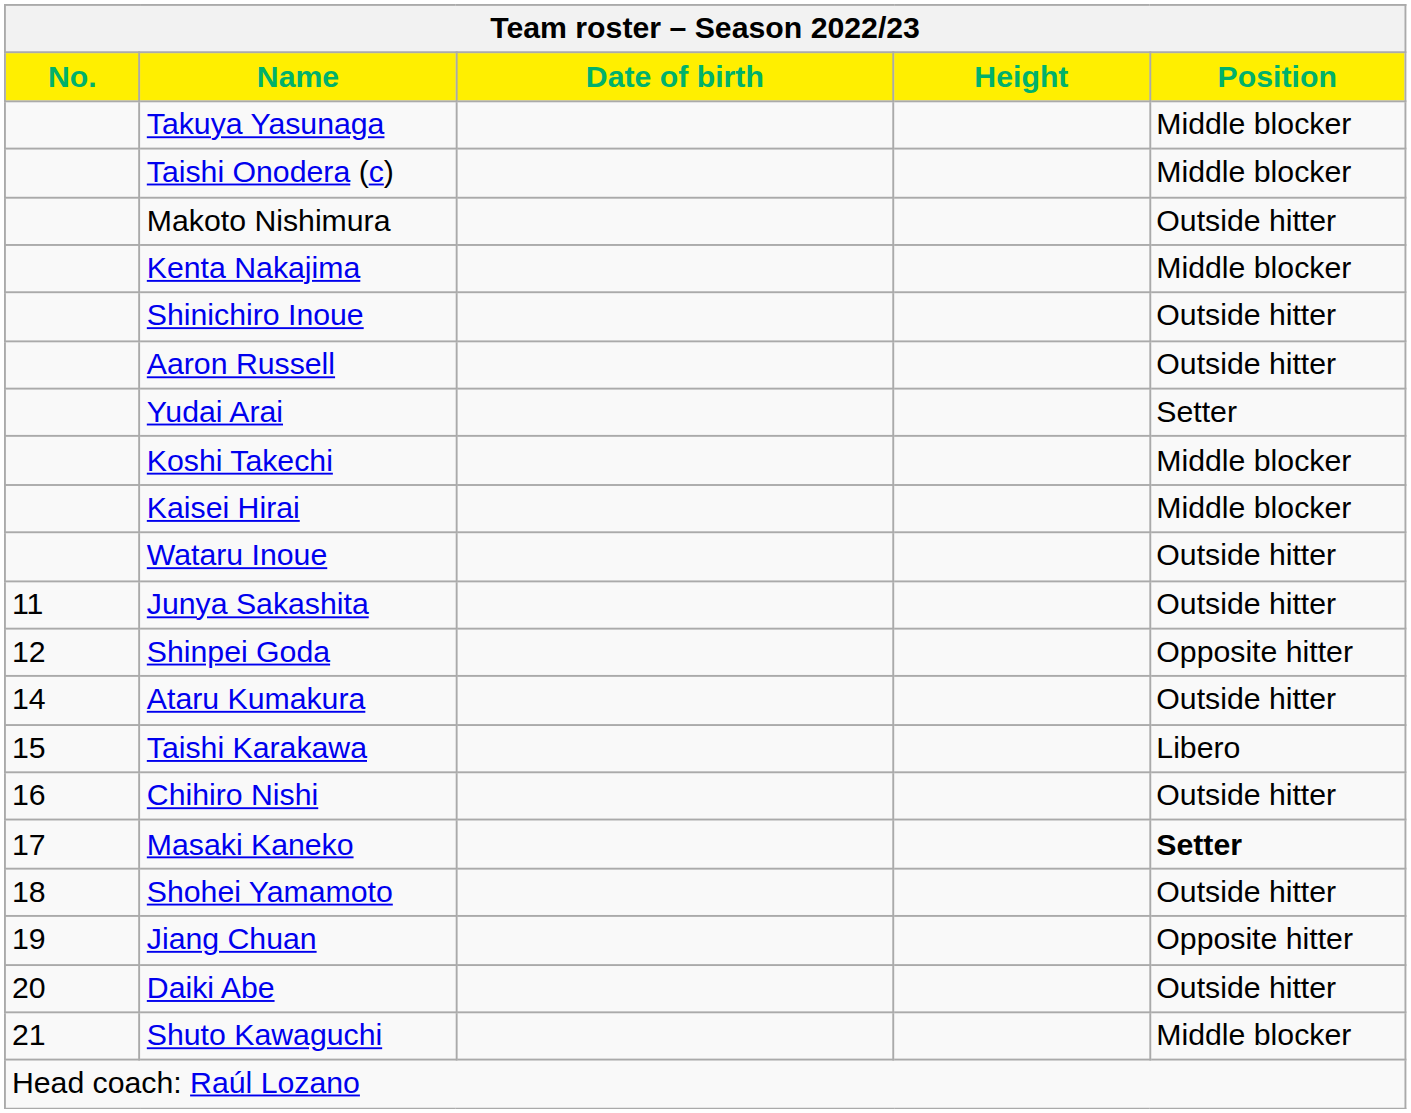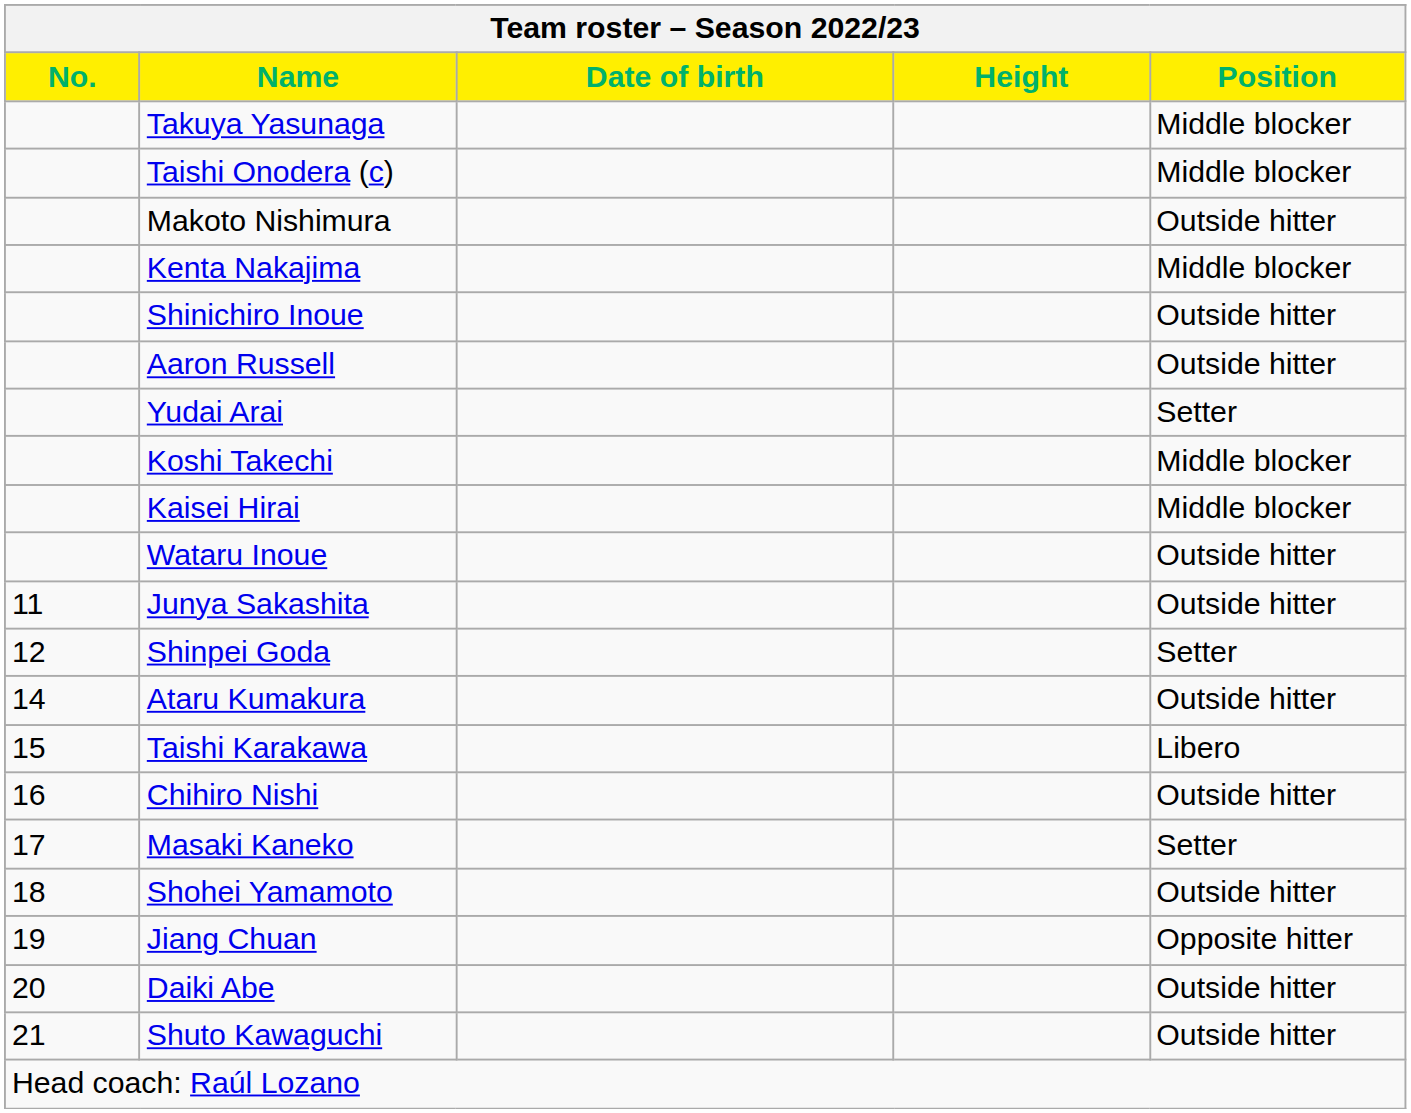(1255, 651) Opposite hitter -> (1197, 651) Setter
(1199, 843) bold -> (1197, 843) normal
(1254, 1035) Middle blocker -> (1246, 1035) Outside hitter
